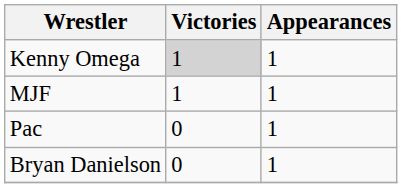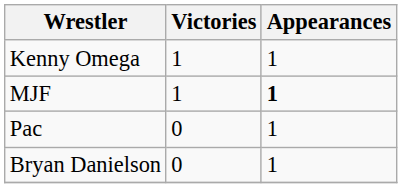(177, 57) lightgrey background -> (177, 57) no background
(272, 93) normal -> (272, 93) bold
